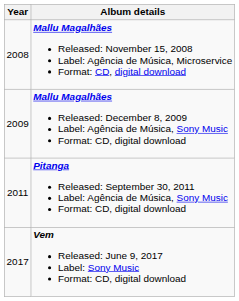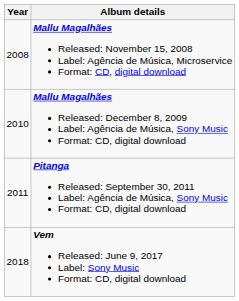(18, 123) 2009 -> (18, 123) 2010
(18, 261) 2017 -> (18, 261) 2018
